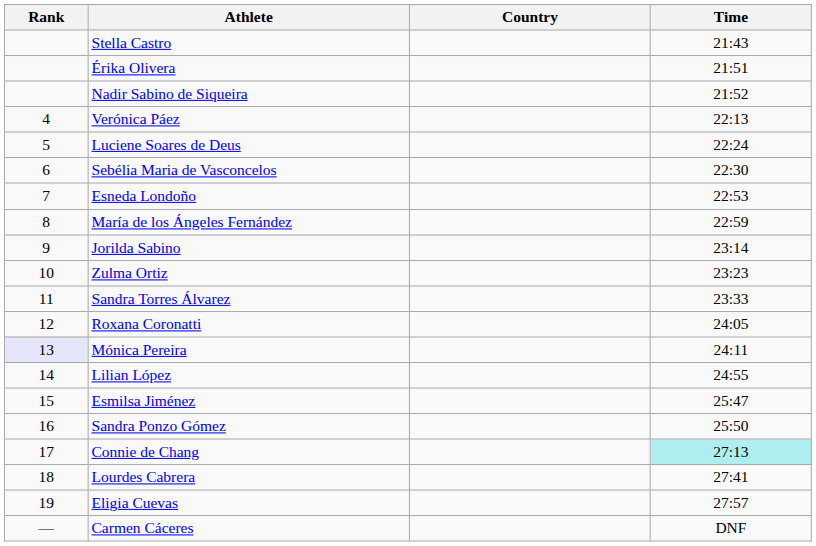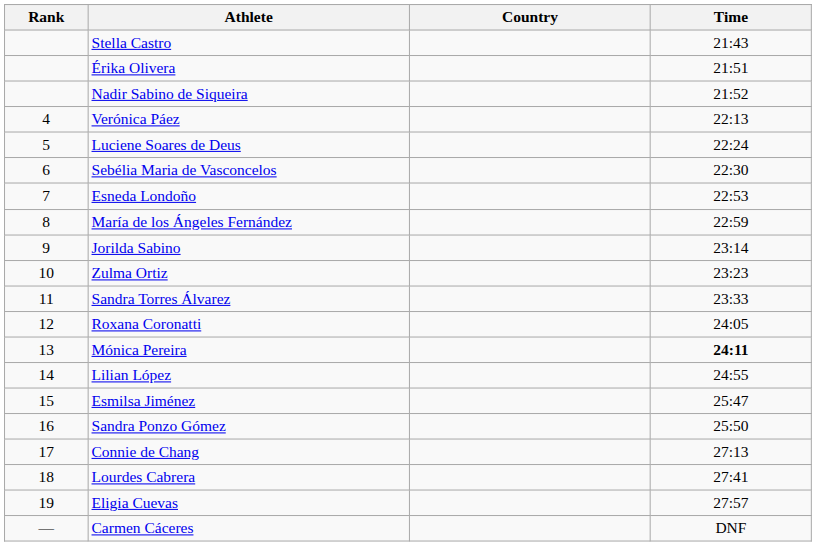(46, 349) lavender background -> (46, 349) no background
(731, 349) normal -> (731, 349) bold
(731, 452) paleturquoise background -> (731, 452) no background
